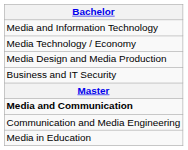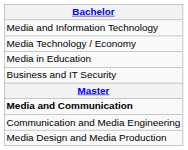(87, 59) Media Design and Media Production -> (49, 59) Media in Education
(49, 138) Media in Education -> (87, 138) Media Design and Media Production
